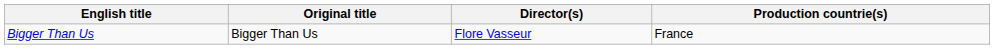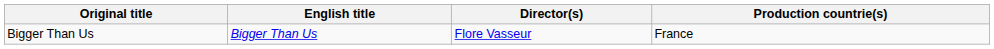columns swapped: (116, 14) <-> (340, 14)
